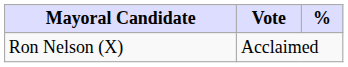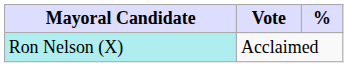(66, 47) no background -> (66, 47) paleturquoise background
